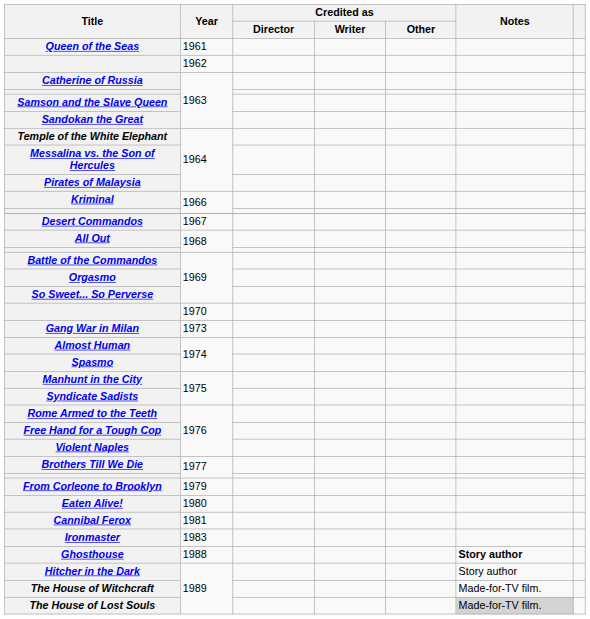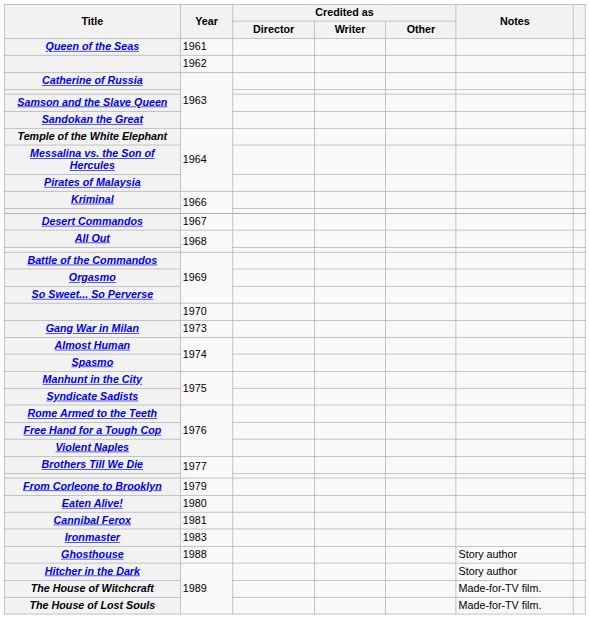(490, 554) bold -> (488, 554) normal
(500, 605) lightgrey background -> (500, 605) no background
